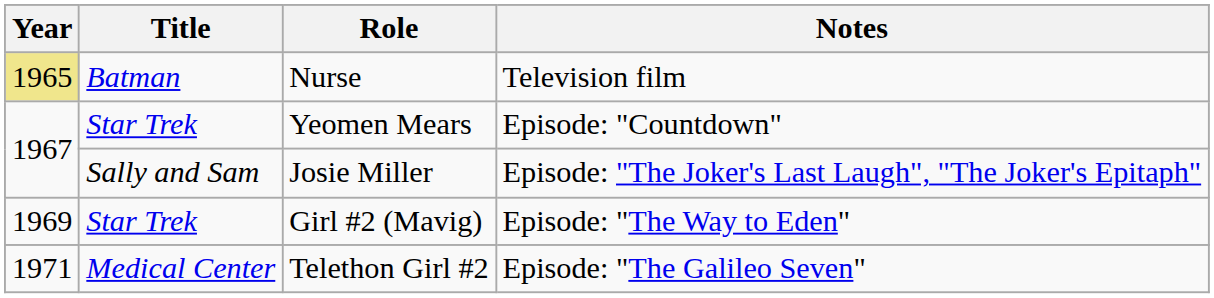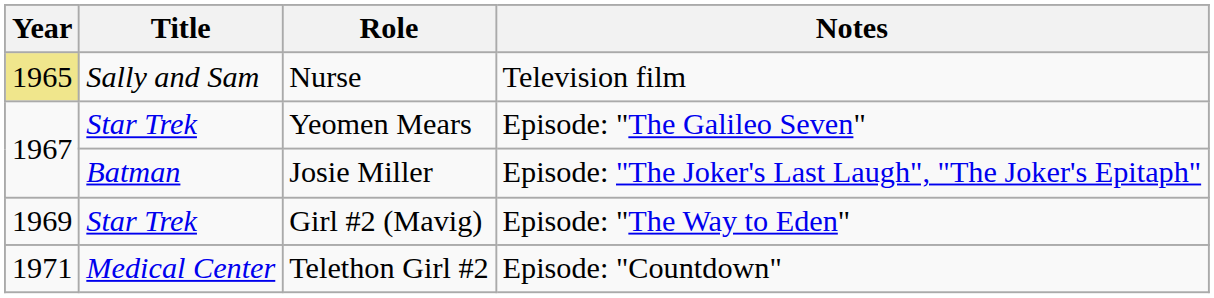(133, 76) Batman -> (173, 76) Sally and Sam
(642, 124) Episode: "Countdown" -> (684, 124) Episode: "The Galileo Seven"
(173, 172) Sally and Sam -> (133, 172) Batman
(684, 268) Episode: "The Galileo Seven" -> (642, 268) Episode: "Countdown"
